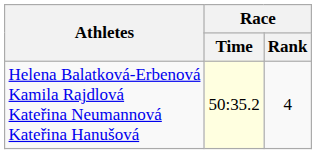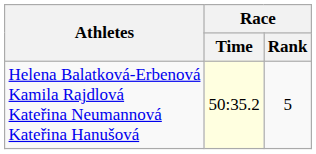(288, 105) 4 -> (288, 105) 5
